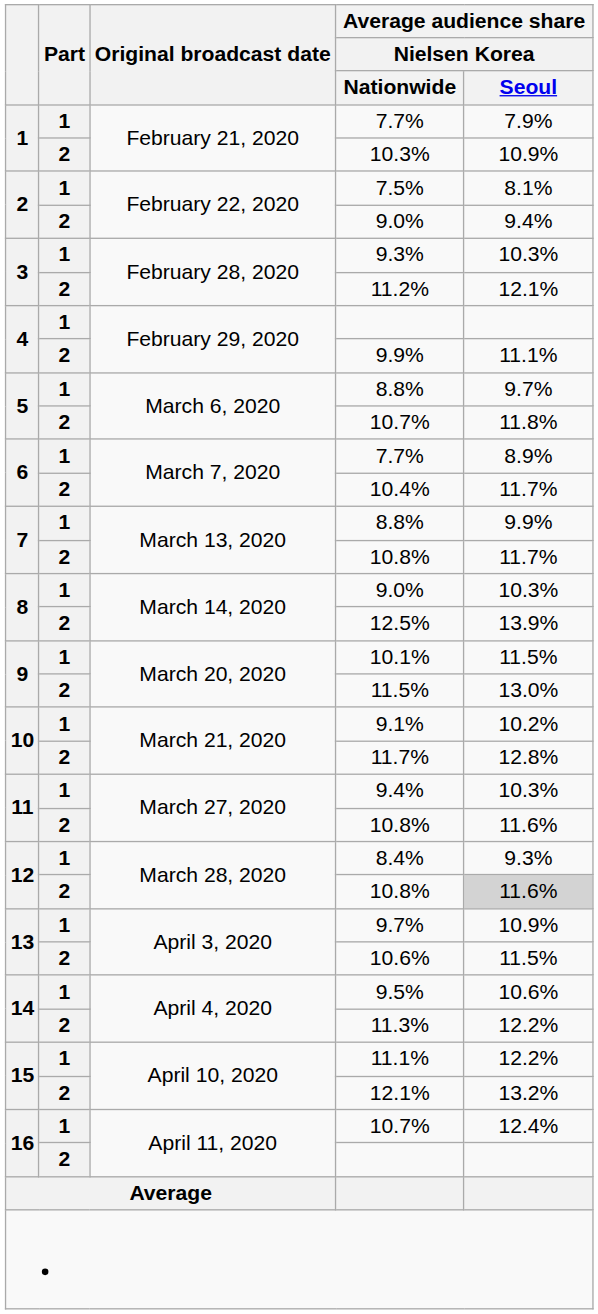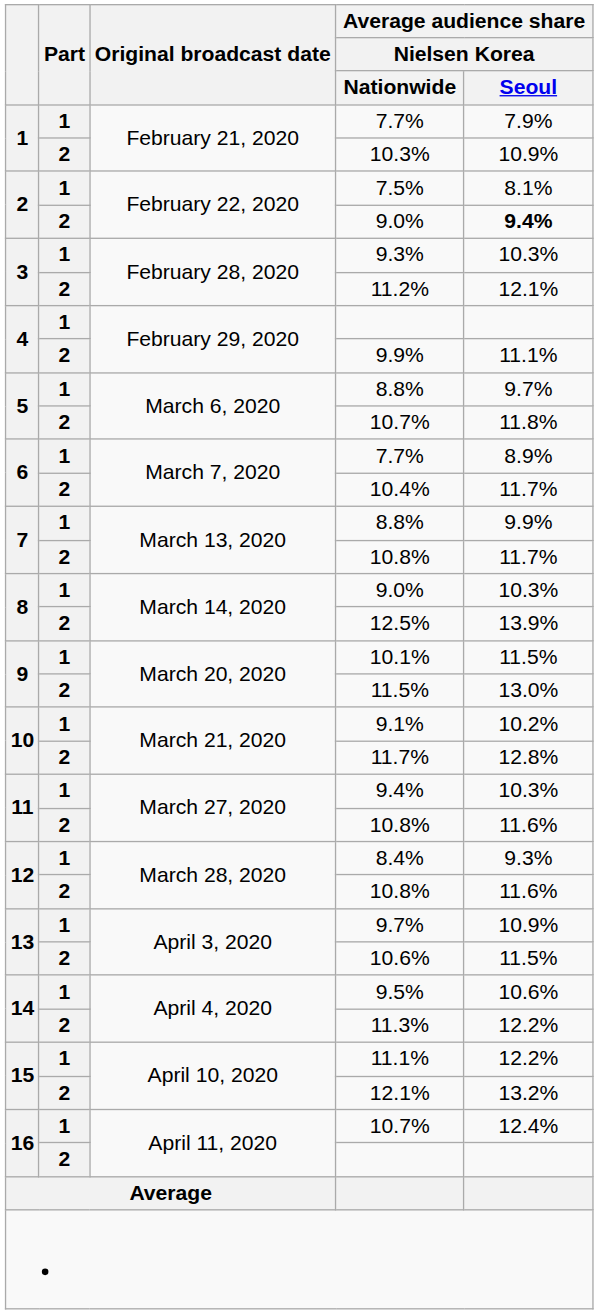(528, 221) normal -> (528, 221) bold
(528, 891) lightgrey background -> (528, 891) no background
